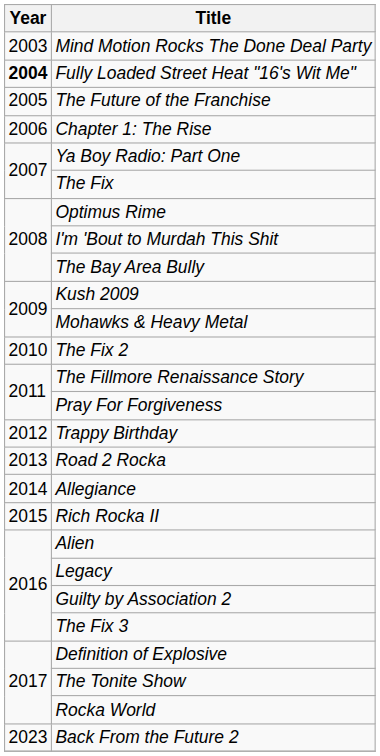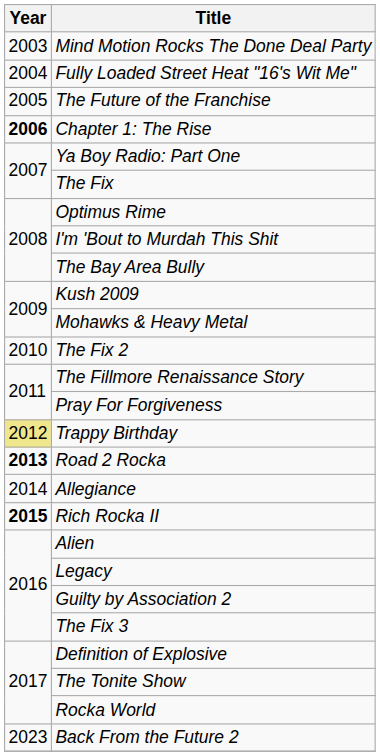(28, 73) bold -> (28, 73) normal
(28, 128) normal -> (28, 128) bold
(28, 433) no background -> (28, 433) khaki background
(28, 460) normal -> (28, 460) bold
(28, 516) normal -> (28, 516) bold
